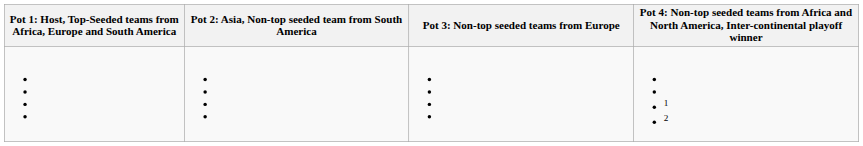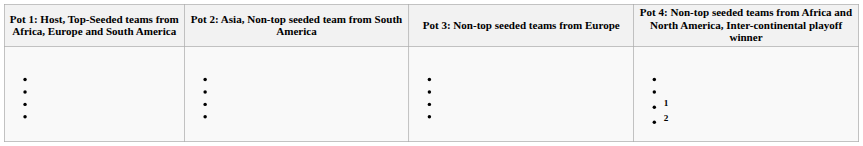(746, 101) normal -> (746, 101) bold
